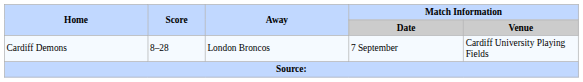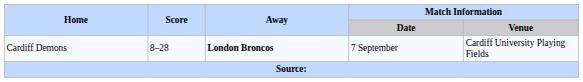(239, 49) normal -> (240, 49) bold
